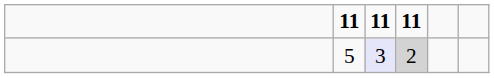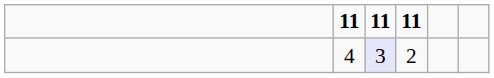(349, 55) 5 -> (349, 55) 4
(411, 55) lightgrey background -> (411, 55) no background
